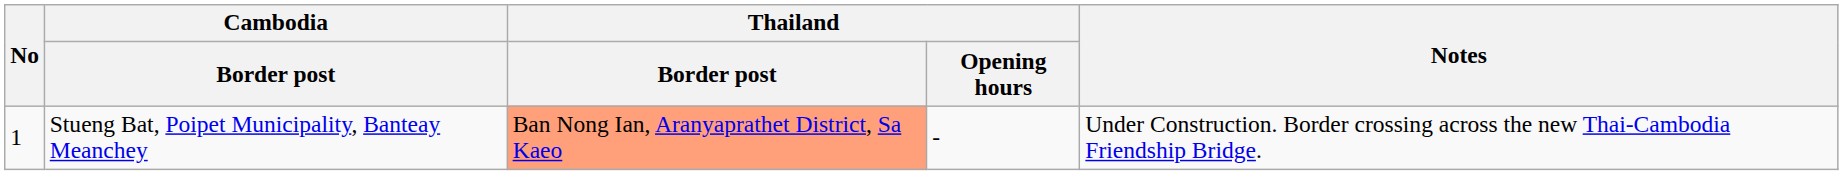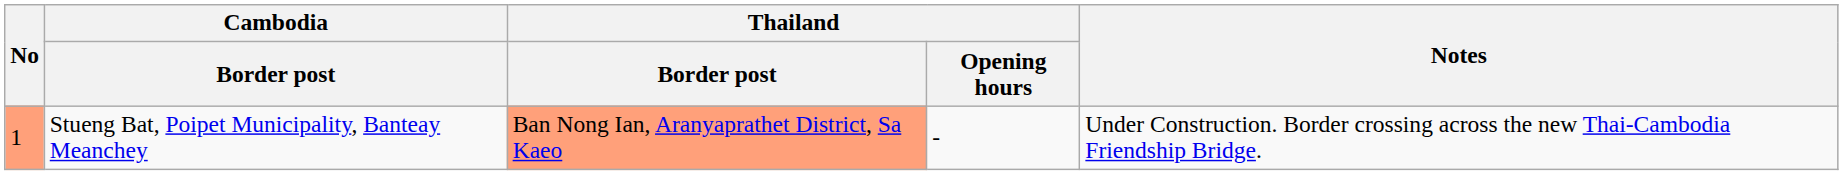(16, 137) no background -> (16, 137) lightsalmon background
